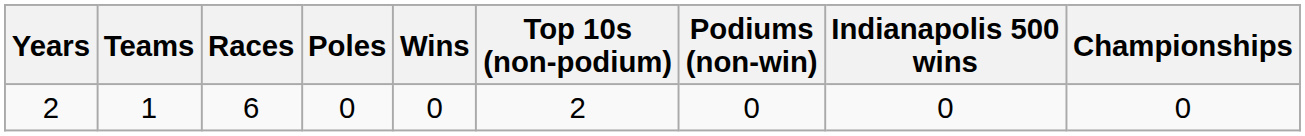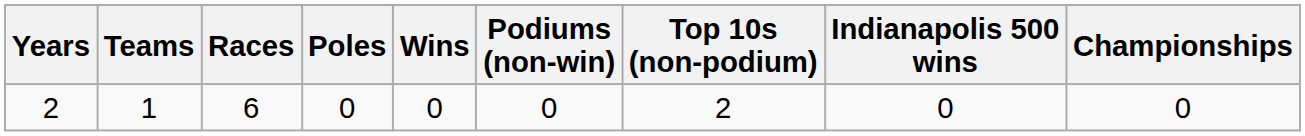columns swapped: (752, 45) <-> (578, 45)
